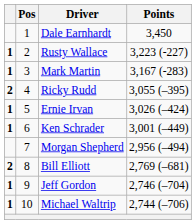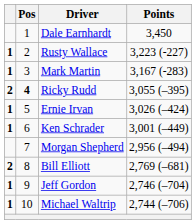(27, 90) normal -> (27, 90) bold
